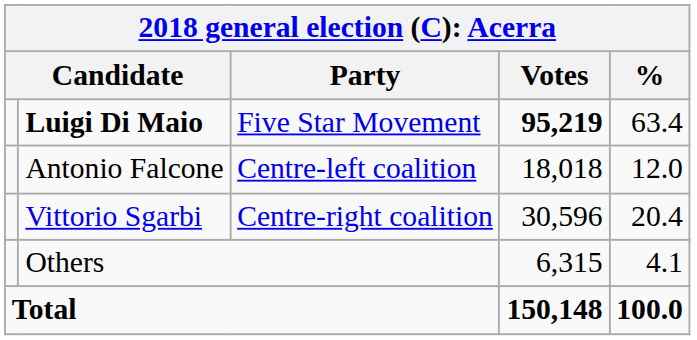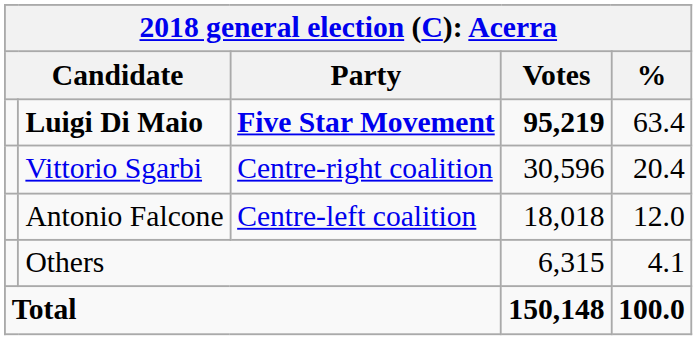(359, 121) normal -> (366, 121) bold
rows swapped: (114, 215) <-> (124, 168)
